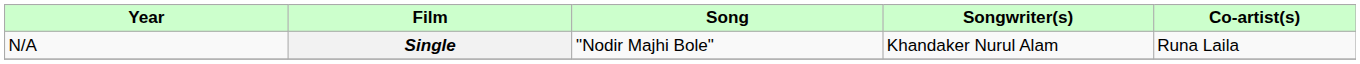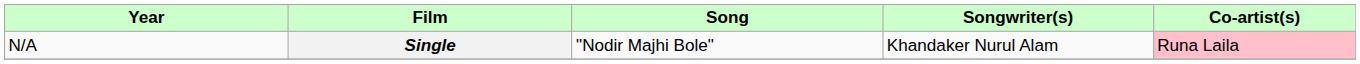(1198, 45) no background -> (1198, 45) pink background
